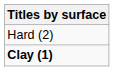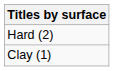(30, 55) bold -> (29, 55) normal
